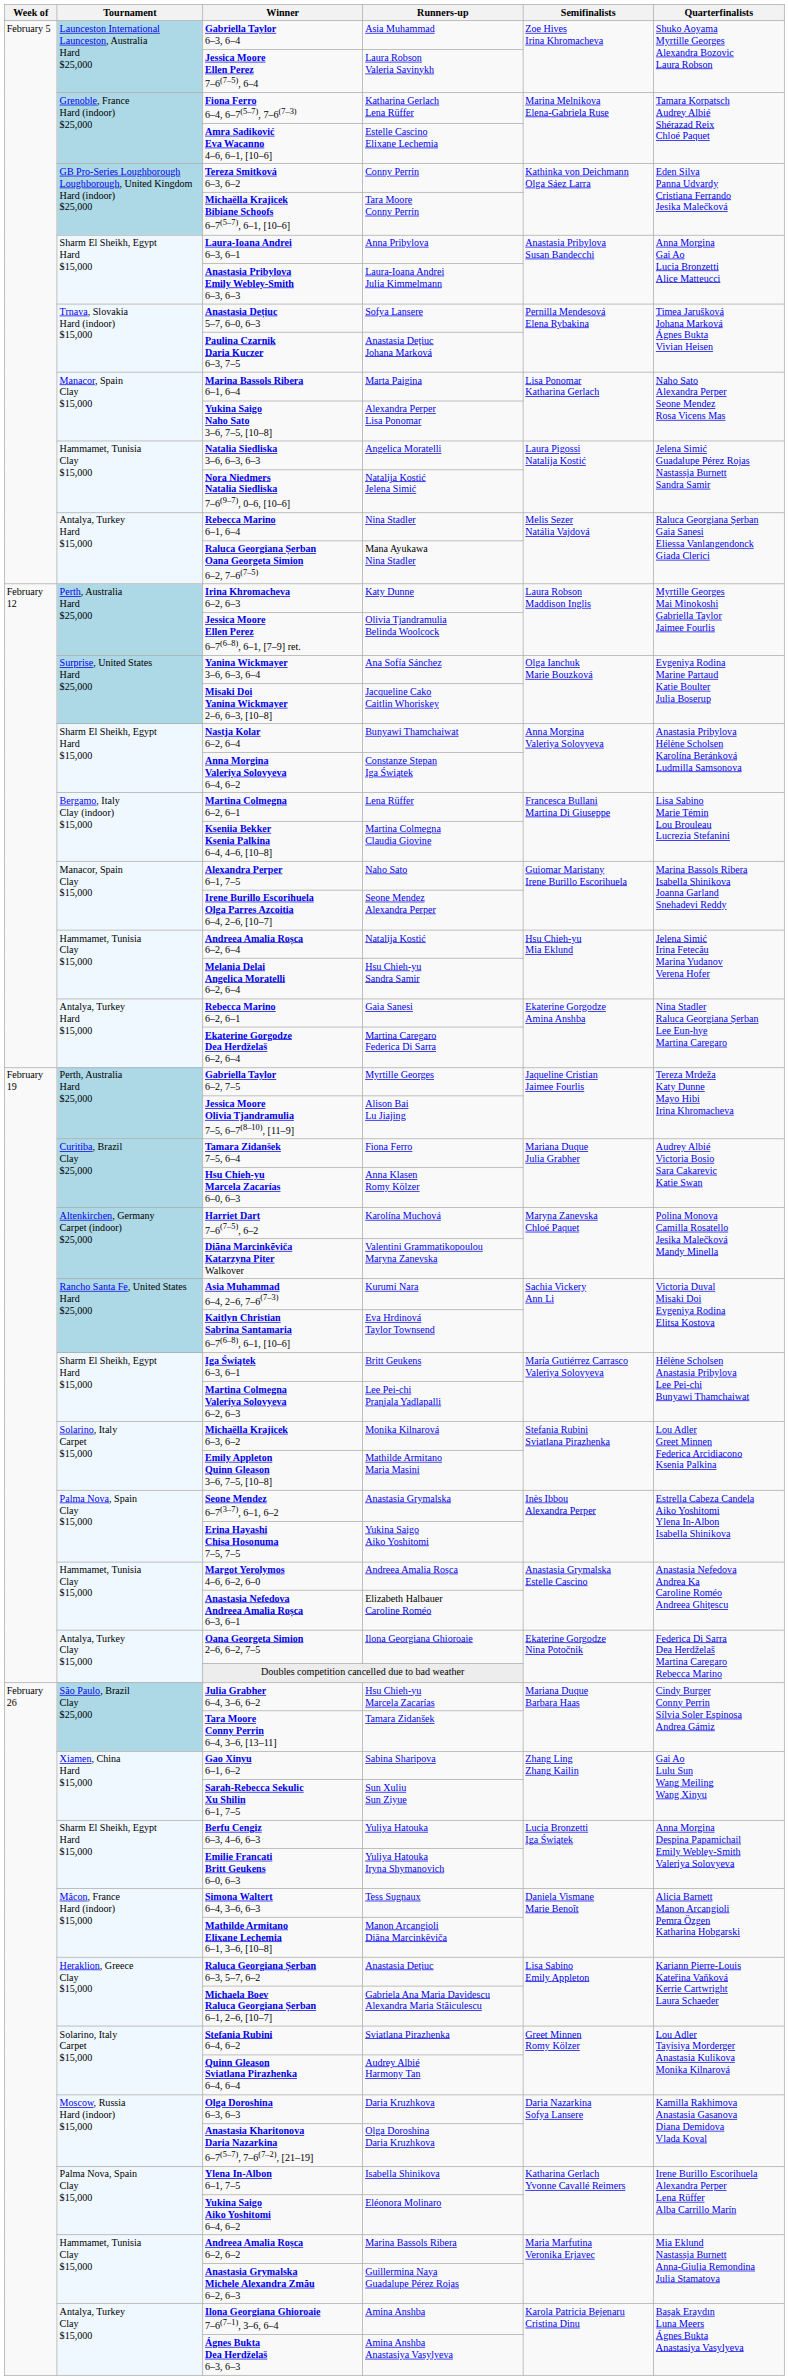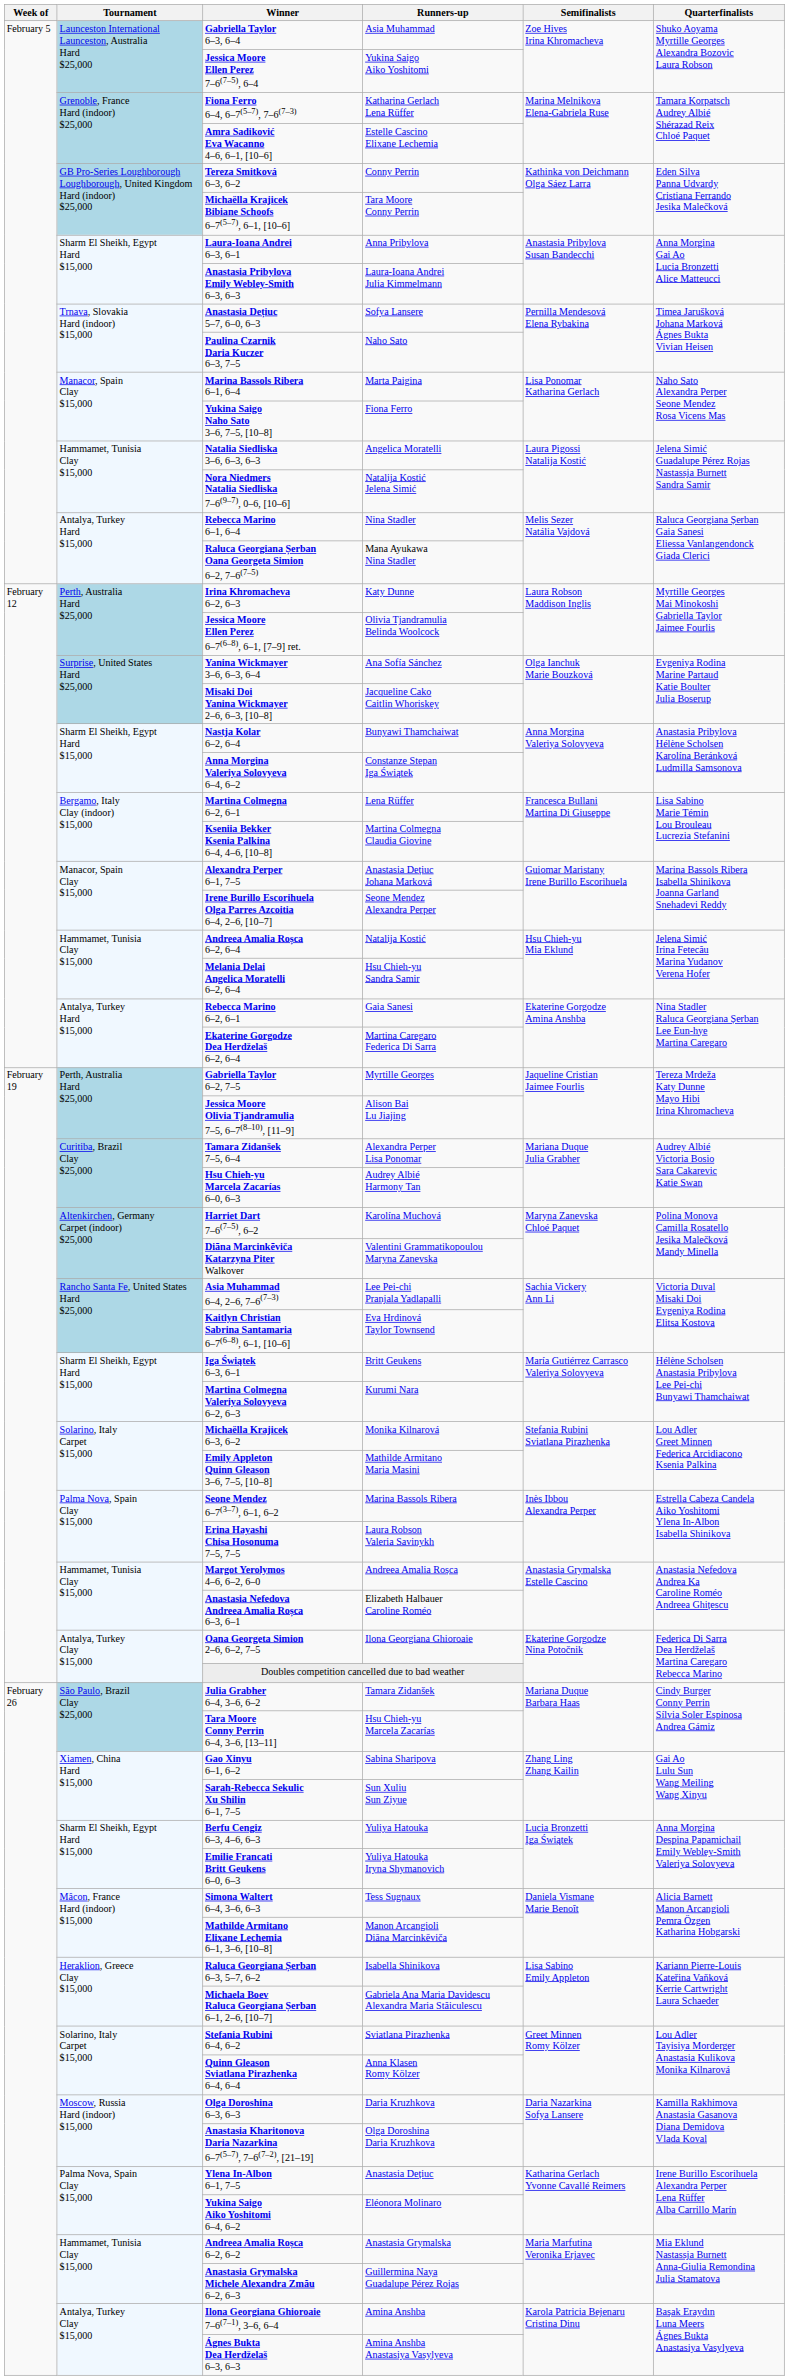(400, 63) Laura Robson Valeria Savinykh -> (397, 63) Yukina Saigo Aiko Yoshitomi
(399, 346) Anastasia Dețiuc Johana Marková -> (386, 340) Naho Sato
(400, 414) Alexandra Perper Lisa Ponomar -> (389, 408) Fiona Ferro
(386, 869) Naho Sato -> (399, 875) Anastasia Dețiuc Johana Marková
(389, 1146) Fiona Ferro -> (400, 1152) Alexandra Perper Lisa Ponomar
(392, 1181) Anna Klasen Romy Kölzer -> (393, 1181) Audrey Albié Harmony Tan
(392, 1286) Kurumi Nara -> (403, 1292) Lee Pei-chi Pranjala Yadlapalli
(403, 1395) Lee Pei-chi Pranjala Yadlapalli -> (392, 1389) Kurumi Nara
(408, 1498) Anastasia Grymalska -> (411, 1498) Marina Bassols Ribera
(397, 1535) Yukina Saigo Aiko Yoshitomi -> (400, 1535) Laura Robson Valeria Savinykh
(400, 1696) Hsu Chieh-yu Marcela Zacarías -> (400, 1690) Tamara Zidanšek
(400, 1719) Tamara Zidanšek -> (400, 1724) Hsu Chieh-yu Marcela Zacarías
(399, 1965) Anastasia Dețiuc -> (402, 1965) Isabella Shinikova
(393, 2068) Audrey Albié Harmony Tan -> (392, 2068) Anna Klasen Romy Kölzer
(402, 2174) Isabella Shinikova -> (399, 2174) Anastasia Dețiuc
(411, 2243) Marina Bassols Ribera -> (408, 2243) Anastasia Grymalska
